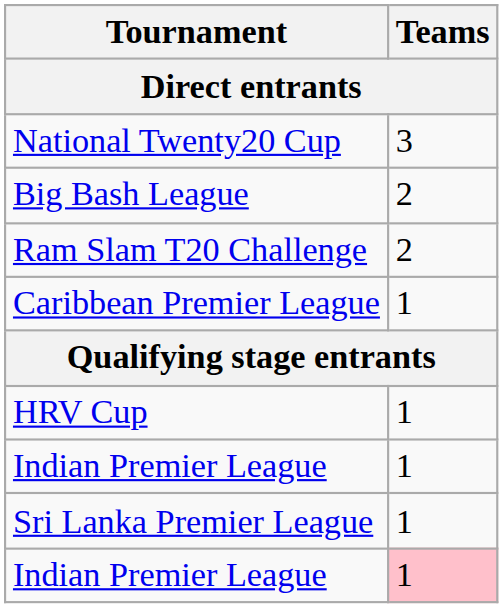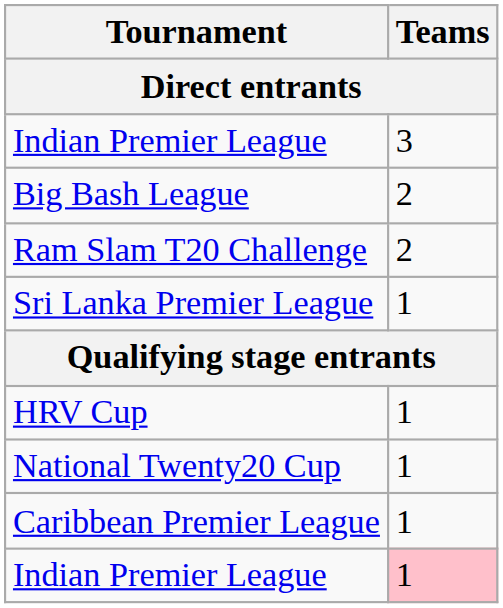(177, 140) National Twenty20 Cup -> (170, 140) Indian Premier League
(196, 303) Caribbean Premier League -> (193, 303) Sri Lanka Premier League
(170, 466) Indian Premier League -> (177, 466) National Twenty20 Cup
(193, 520) Sri Lanka Premier League -> (196, 520) Caribbean Premier League
